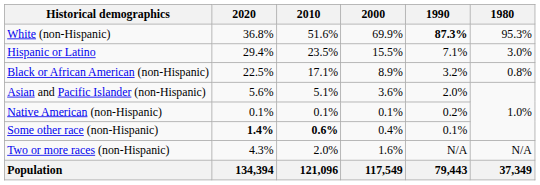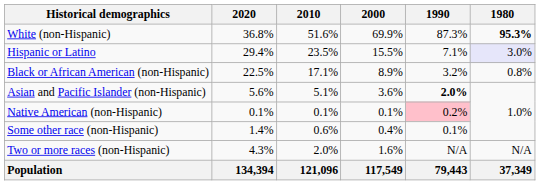(451, 34) bold -> (452, 34) normal
(517, 34) normal -> (516, 34) bold
(520, 53) no background -> (520, 53) lavender background
(455, 92) normal -> (454, 92) bold
(455, 112) no background -> (455, 112) pink background
(260, 131) bold -> (261, 131) normal
(325, 131) bold -> (326, 131) normal
